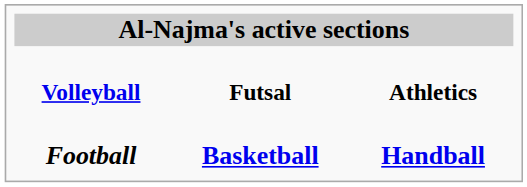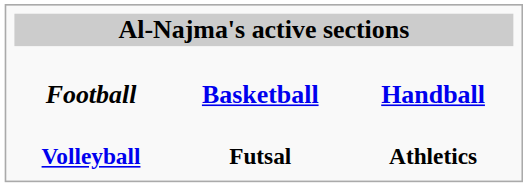rows swapped: (91, 156) <-> (91, 92)
